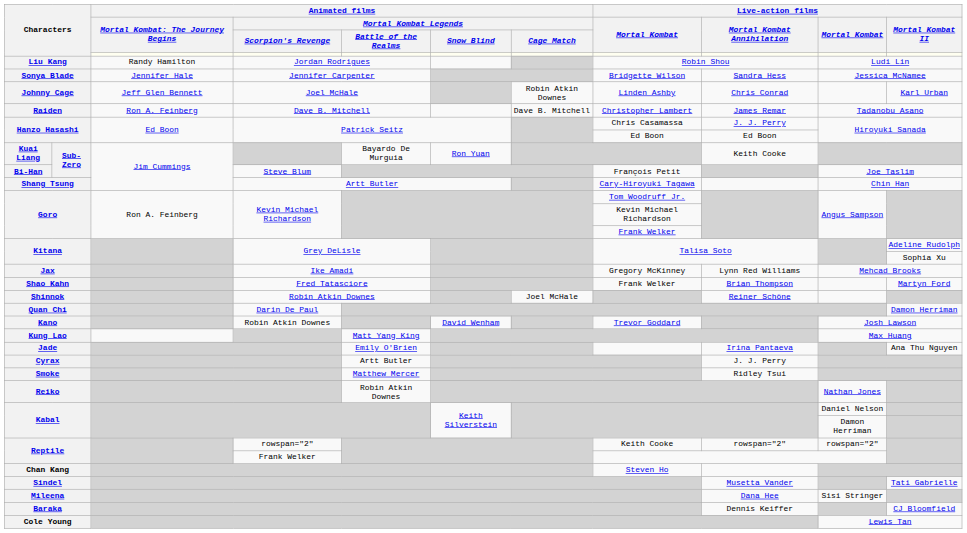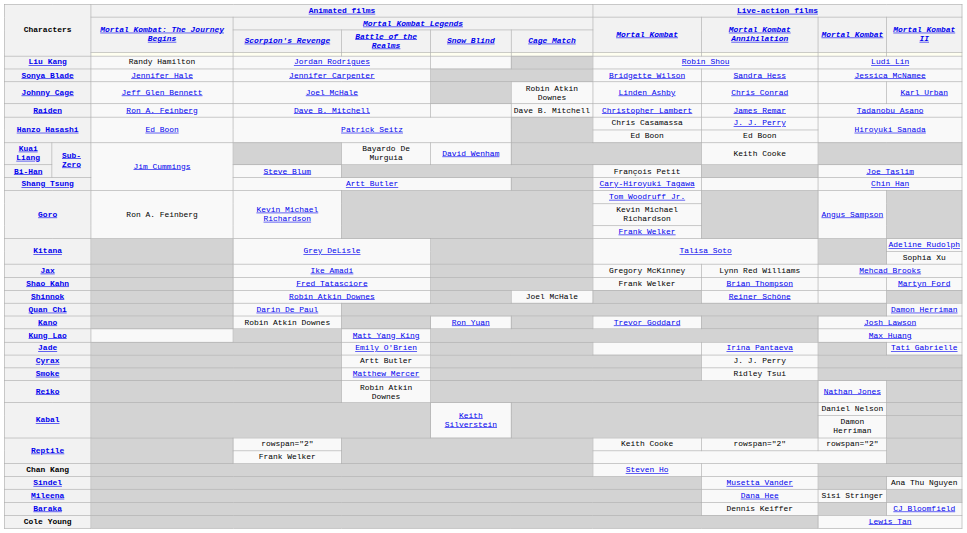(471, 154) Ron Yuan -> (471, 154) David Wenham
(471, 323) David Wenham -> (471, 323) Ron Yuan
(924, 348) Ana Thu Nguyen -> (924, 348) Tati Gabrielle
(924, 483) Tati Gabrielle -> (924, 483) Ana Thu Nguyen
